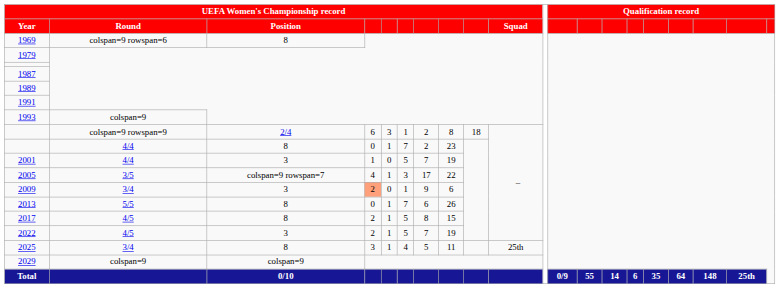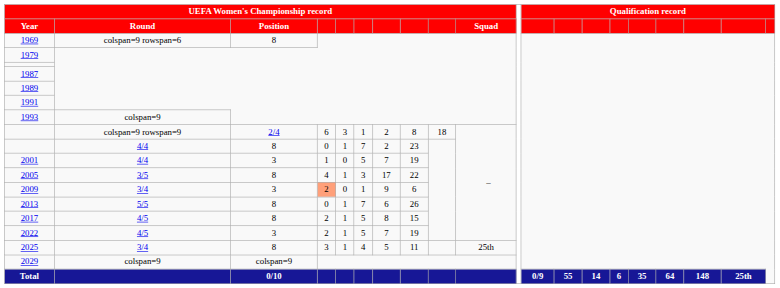(286, 175) colspan=9 rowspan=7 -> (274, 175) 8
